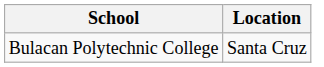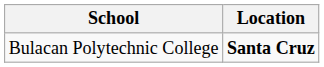(267, 47) normal -> (271, 47) bold
